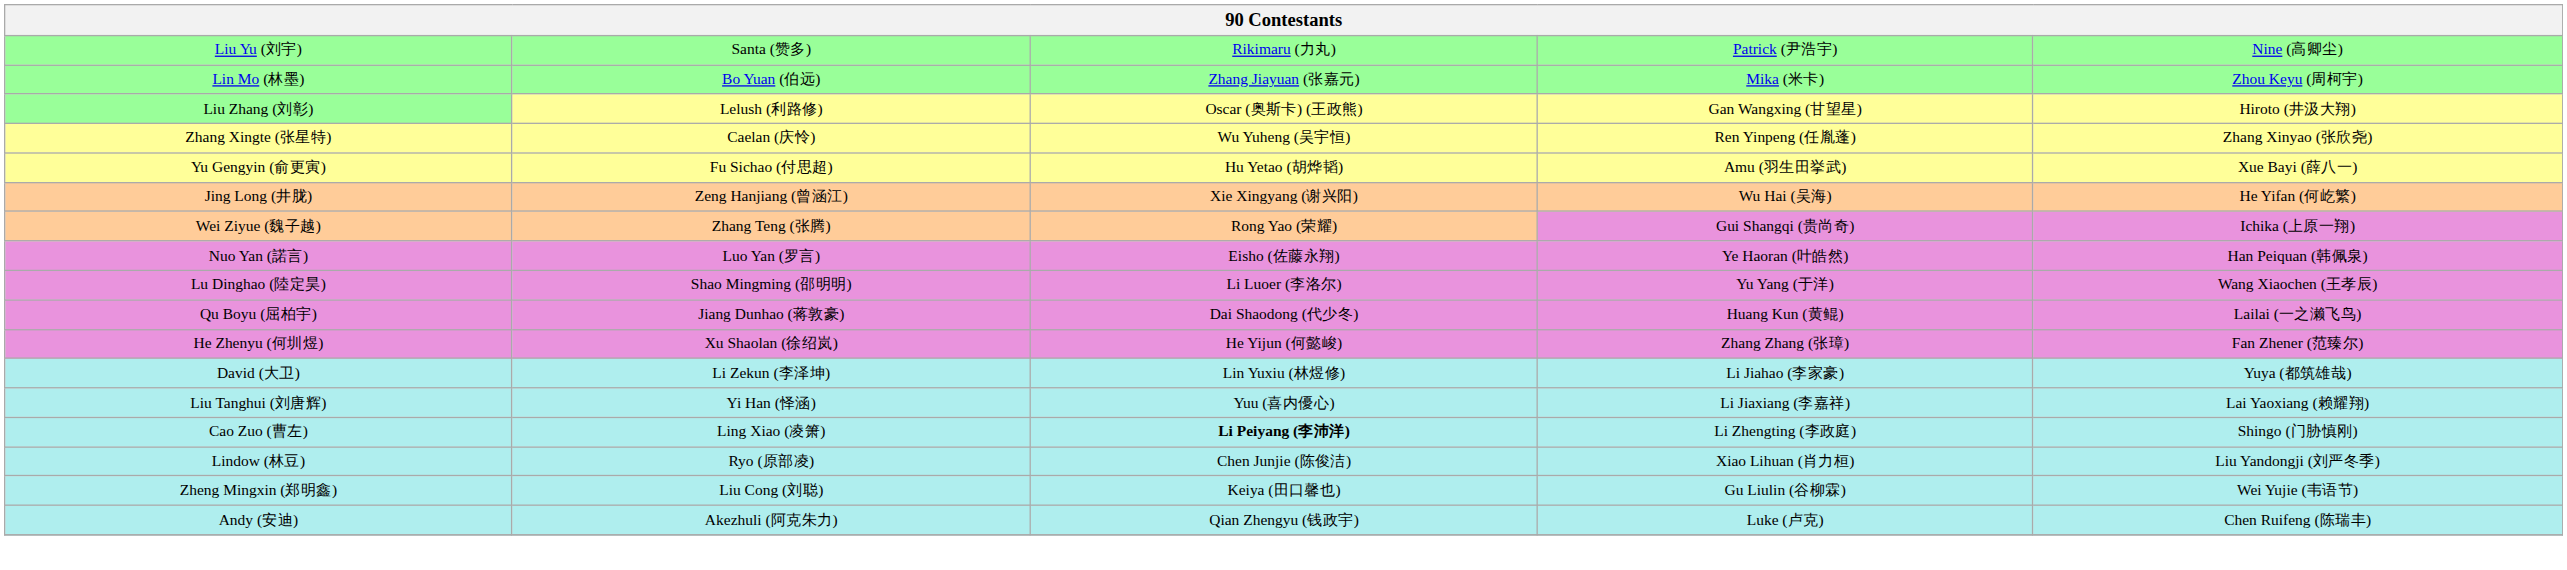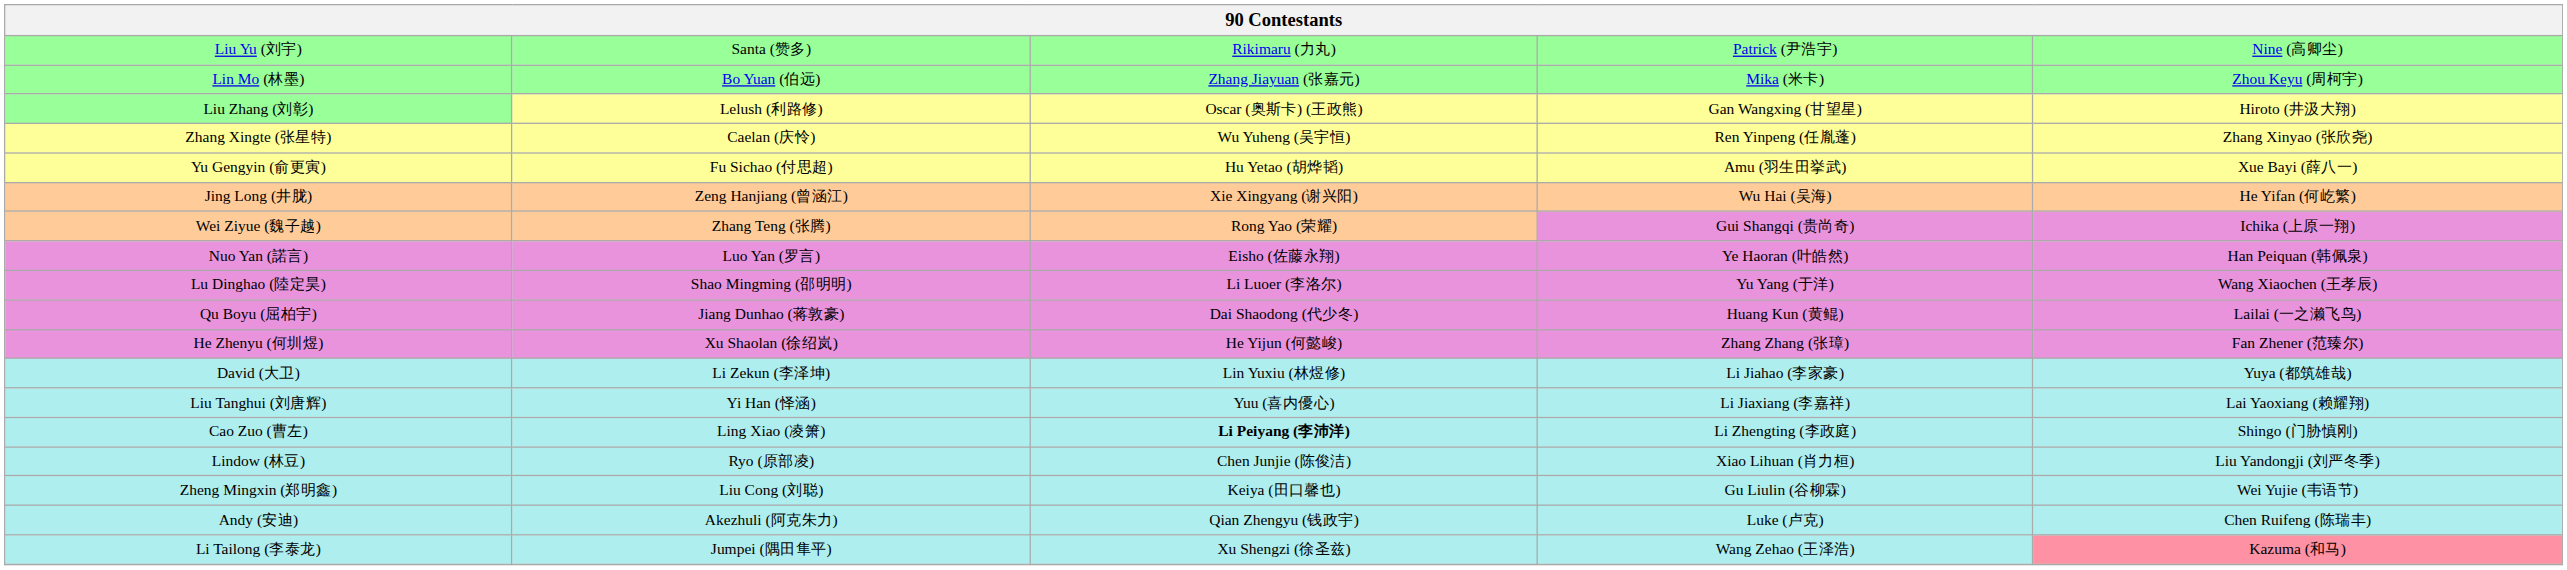+ row: (258, 549)
